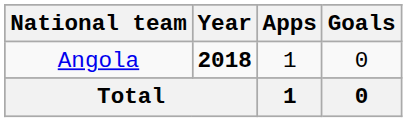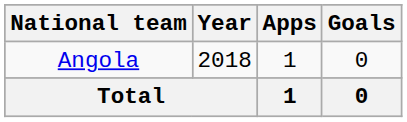(225, 60) bold -> (225, 60) normal
